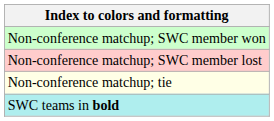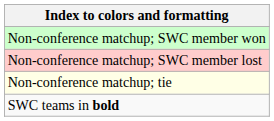(63, 104) paleturquoise background -> (63, 104) no background
